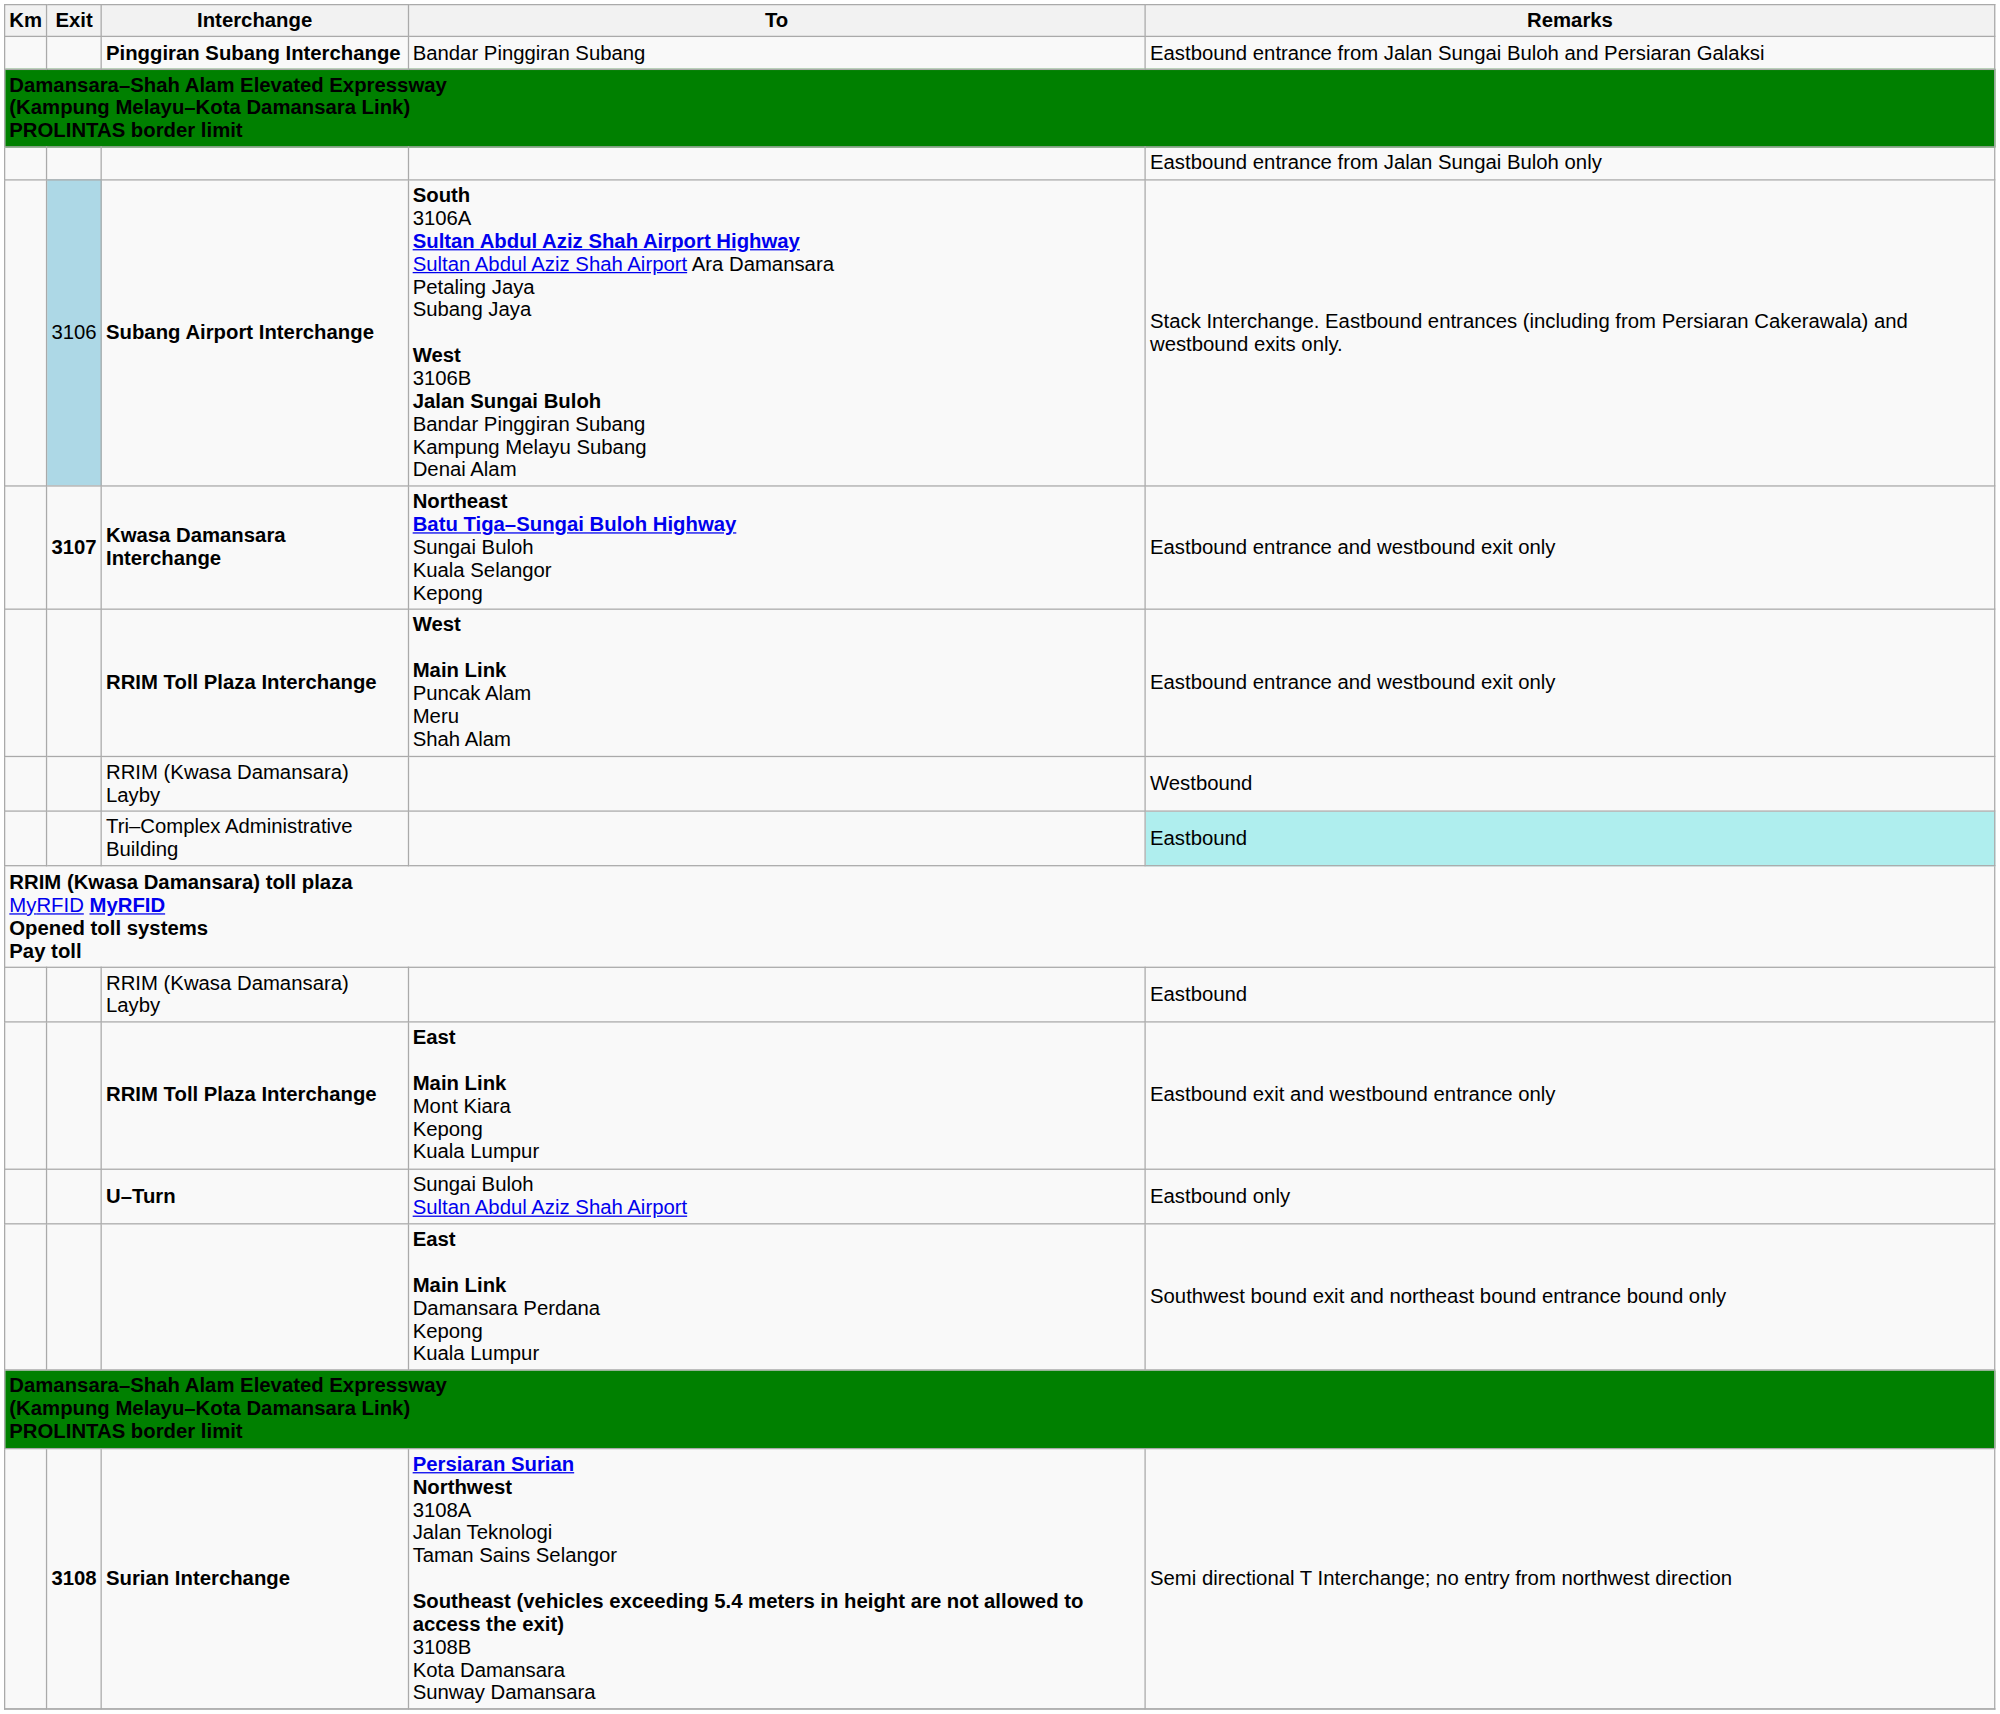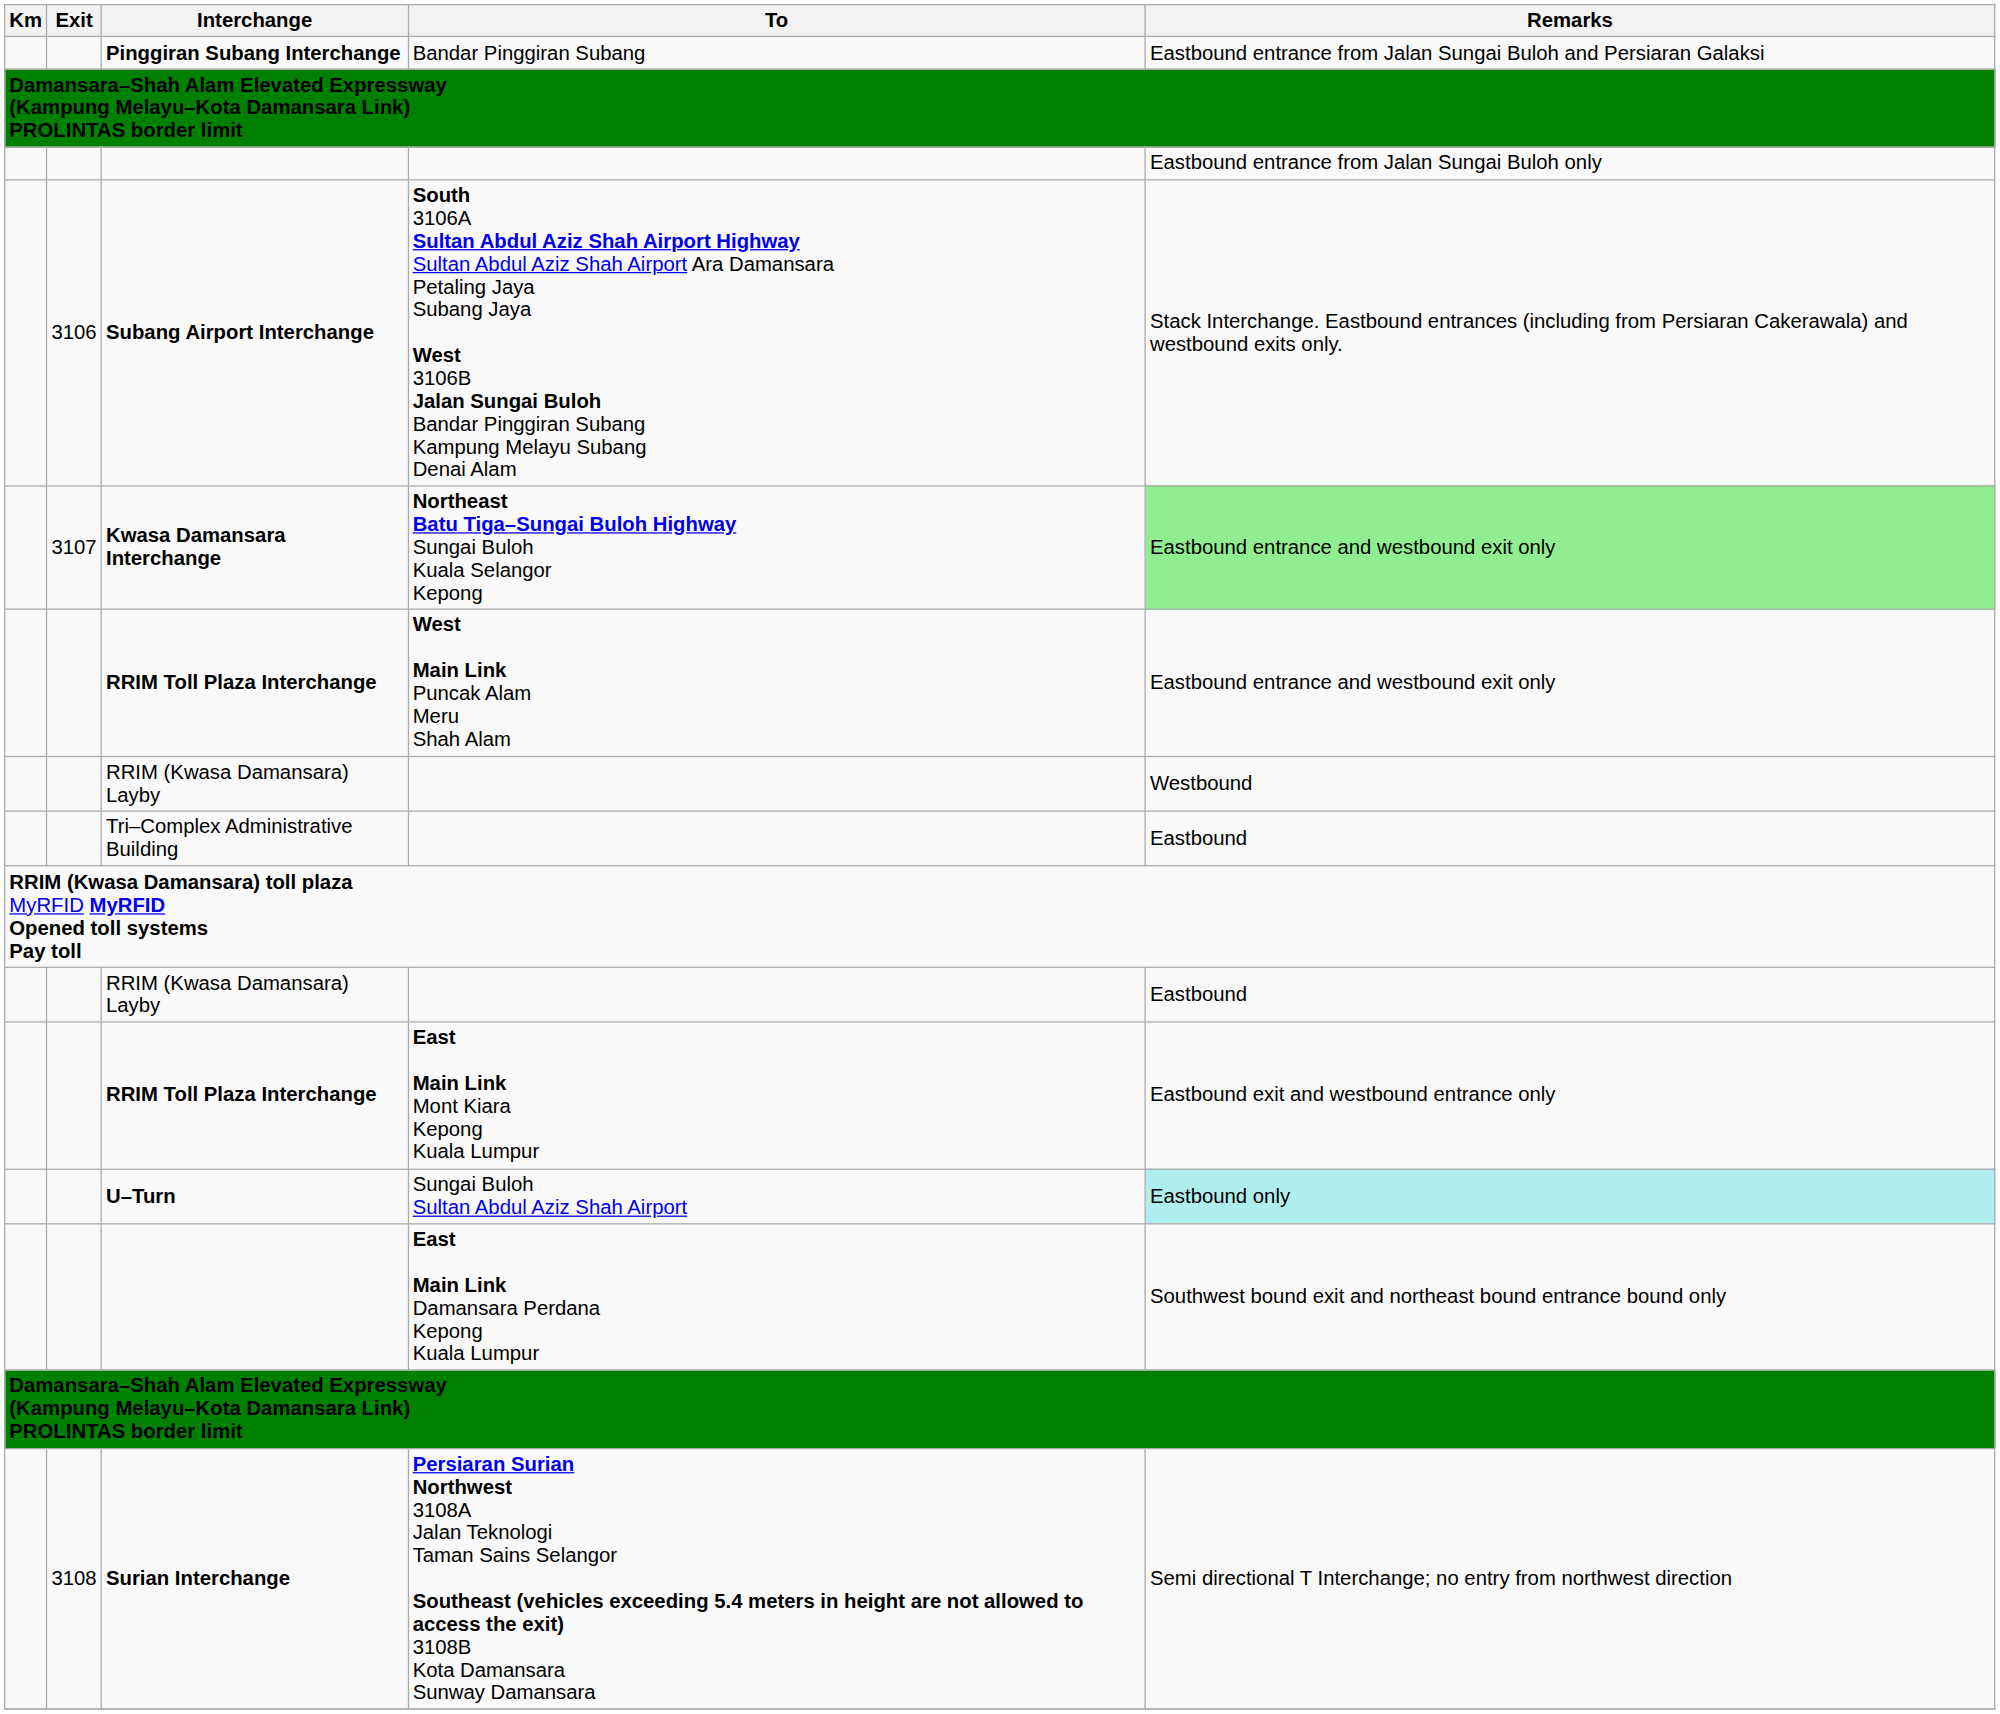(74, 332) lightblue background -> (74, 332) no background
(74, 547) bold -> (74, 547) normal
(1353, 547) no background -> (1353, 547) lightgreen background
(1199, 838) paleturquoise background -> (1199, 838) no background
(1220, 1195) no background -> (1220, 1195) paleturquoise background
(74, 1578) bold -> (74, 1578) normal
